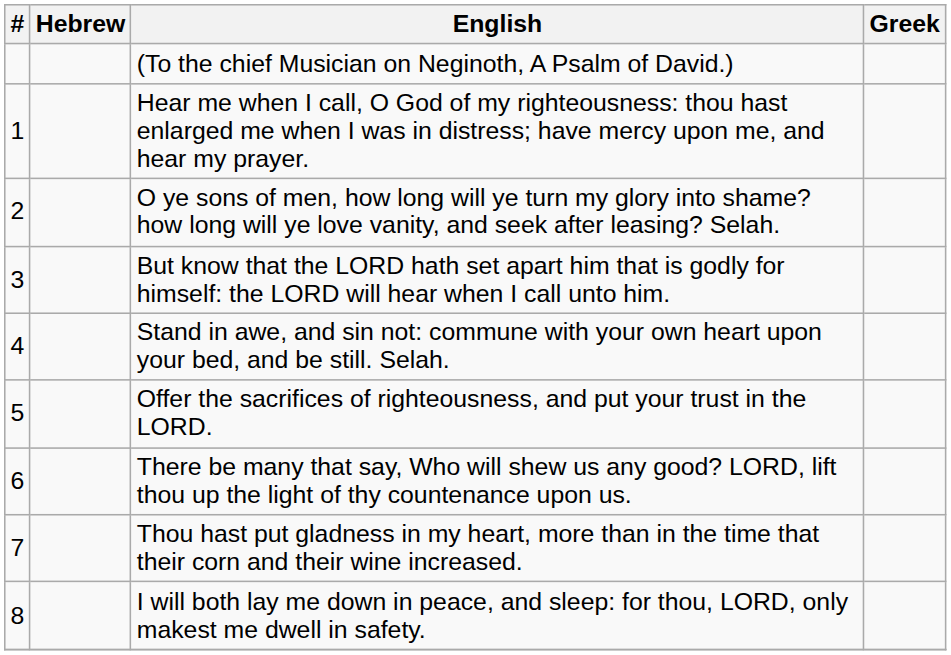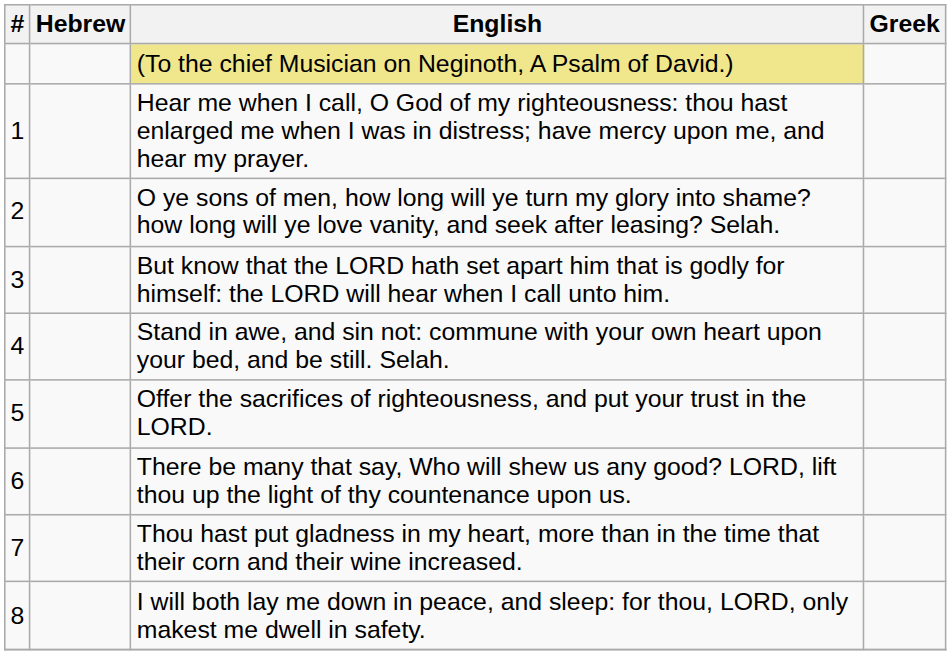(435, 63) no background -> (435, 63) khaki background
